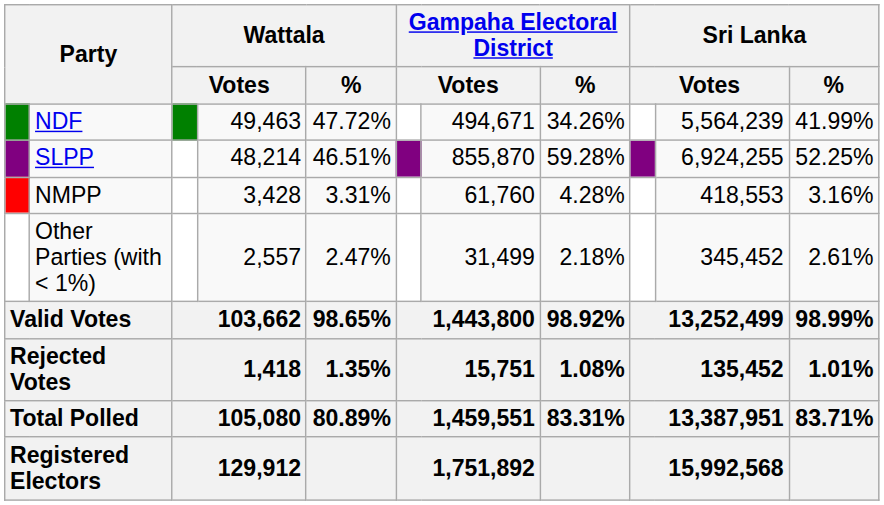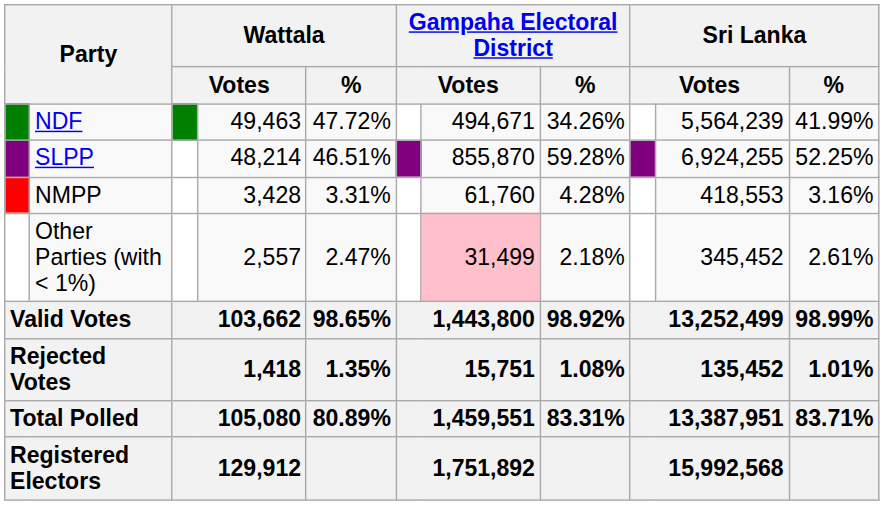(500, 257) no background -> (500, 257) pink background
